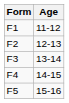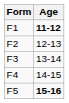(48, 28) normal -> (48, 28) bold
(49, 91) normal -> (49, 91) bold
